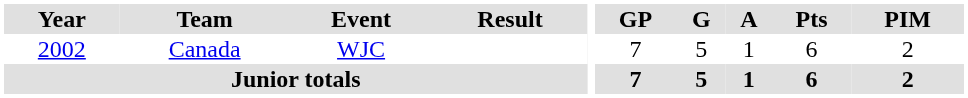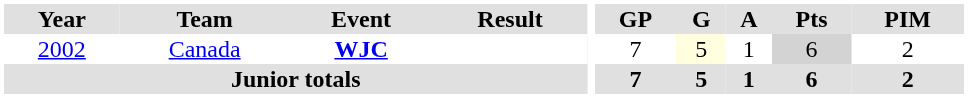(361, 48) normal -> (361, 48) bold
(701, 48) no background -> (701, 48) lightyellow background
(812, 48) no background -> (812, 48) lightgrey background
